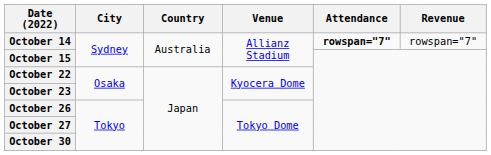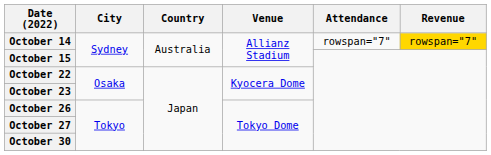(357, 41) bold -> (357, 41) normal
(443, 41) no background -> (443, 41) gold background
